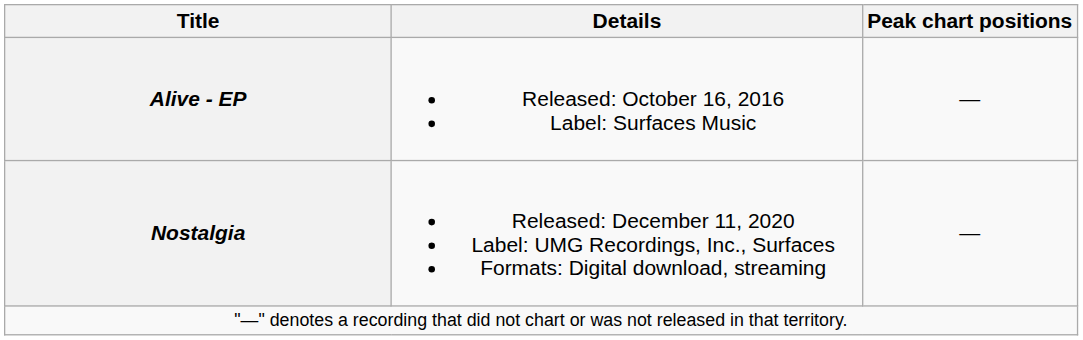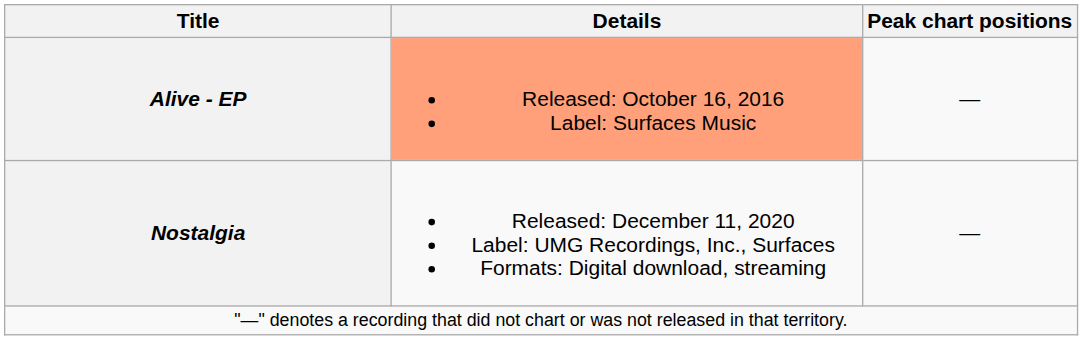(627, 111) no background -> (627, 111) lightsalmon background
